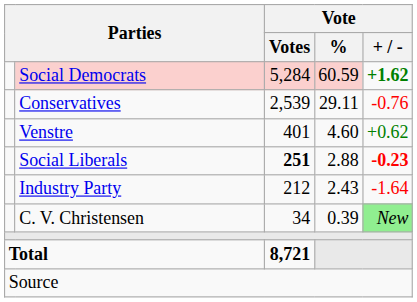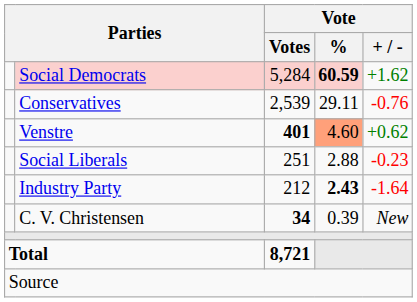(339, 75) normal -> (339, 75) bold
(388, 75) bold -> (388, 75) normal
(297, 132) normal -> (297, 132) bold
(343, 132) no background -> (343, 132) lightsalmon background
(297, 160) bold -> (297, 160) normal
(390, 160) bold -> (390, 160) normal
(343, 189) normal -> (343, 189) bold
(301, 217) normal -> (301, 217) bold
(393, 217) lightgreen background -> (392, 217) no background
